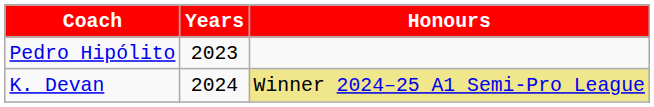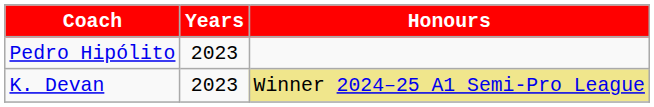(215, 85) 2024 -> (215, 85) 2023
